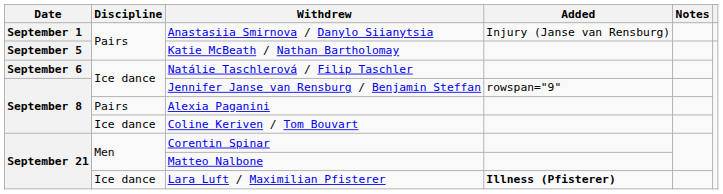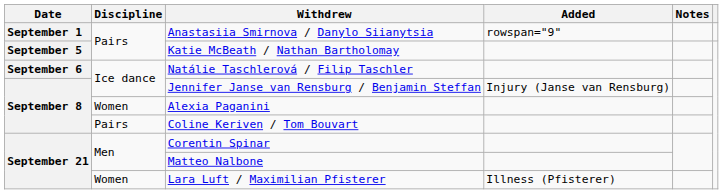(578, 32) Injury (Janse van Rensburg) -> (524, 32) rowspan="9"
(524, 87) rowspan="9" -> (578, 87) Injury (Janse van Rensburg)
(111, 106) Pairs -> (111, 106) Women
(125, 124) Ice dance -> (111, 124) Pairs
(125, 180) Ice dance -> (111, 180) Women
(551, 180) bold -> (551, 180) normal
